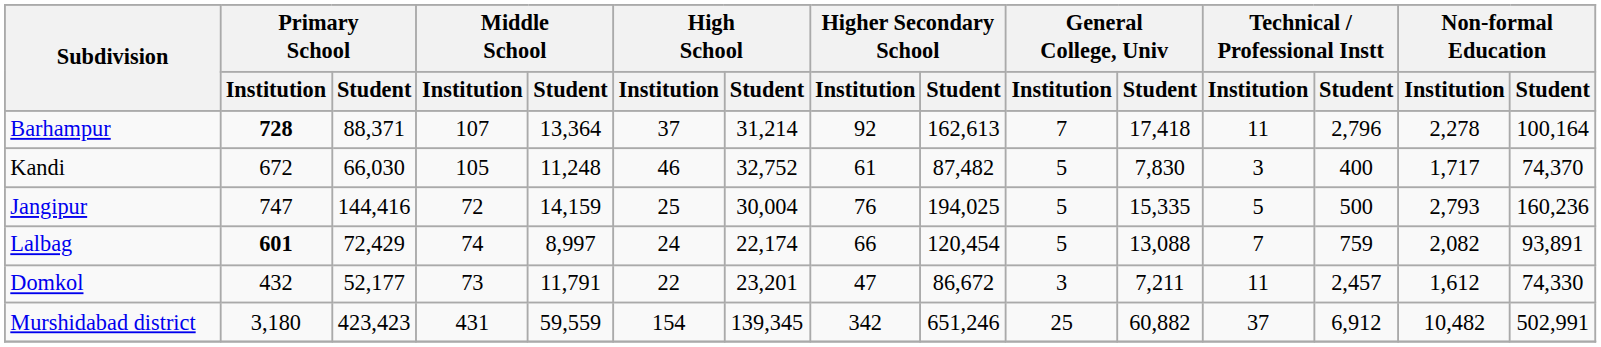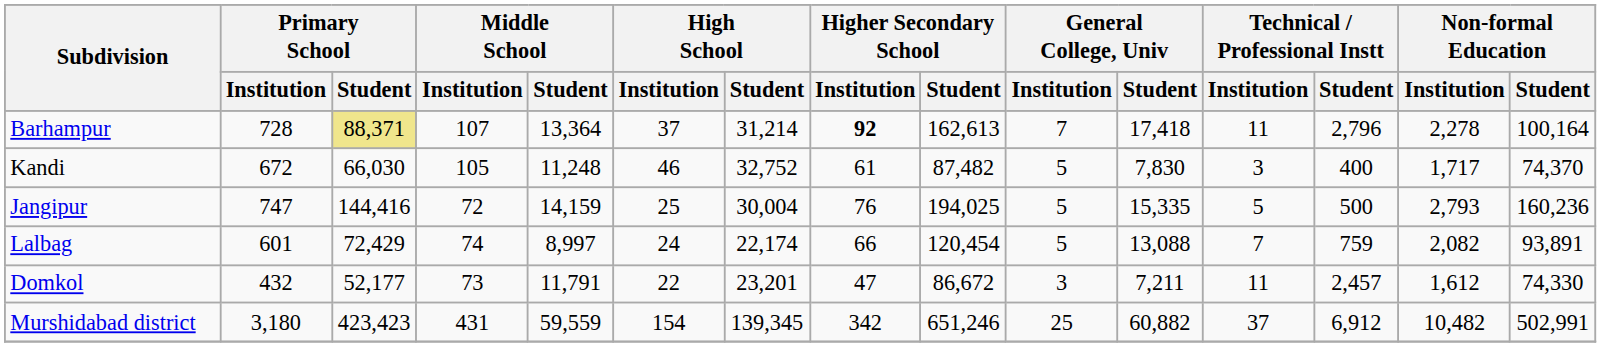(276, 129) bold -> (276, 129) normal
(374, 129) no background -> (374, 129) khaki background
(865, 129) normal -> (865, 129) bold
(276, 244) bold -> (276, 244) normal
